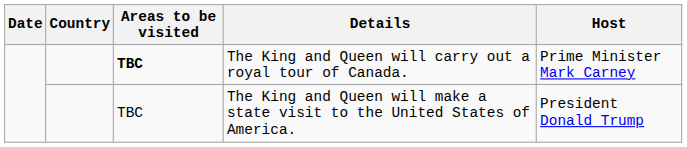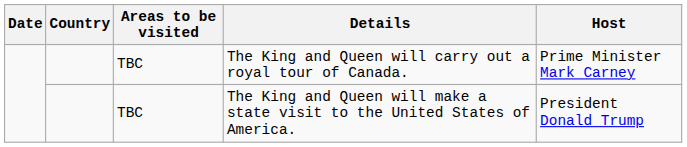(130, 65) bold -> (130, 65) normal
